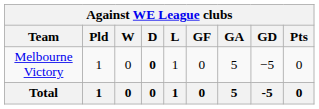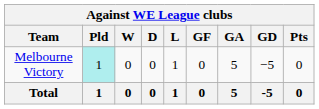(99, 64) no background -> (99, 64) paleturquoise background
(152, 64) bold -> (152, 64) normal
